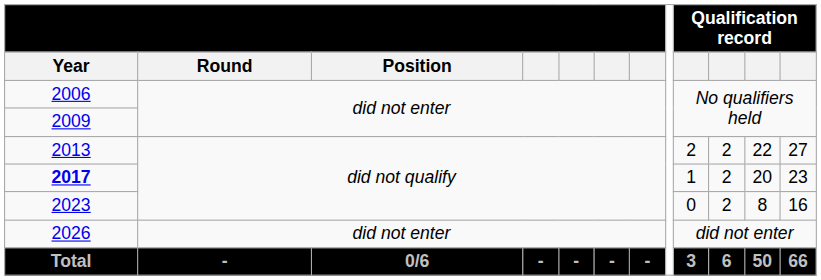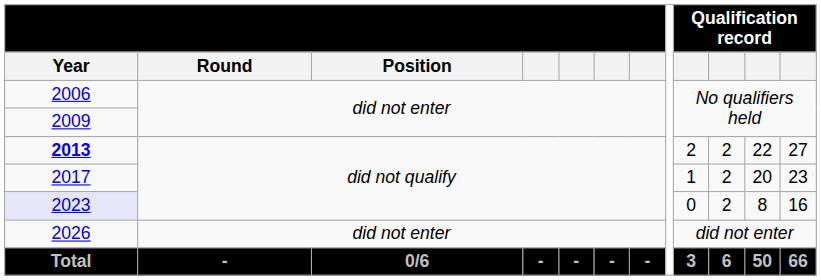(71, 149) normal -> (71, 149) bold
(71, 177) bold -> (71, 177) normal
(71, 205) no background -> (71, 205) lavender background
